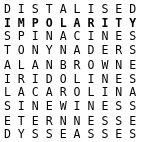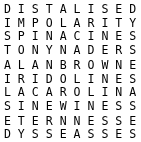(70, 23) bold -> (70, 23) normal
